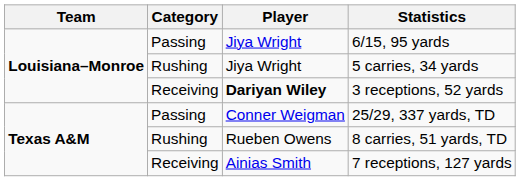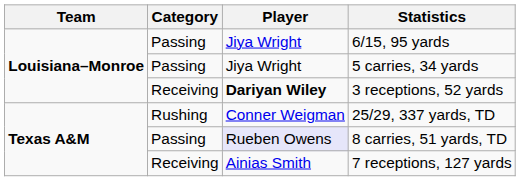(179, 65) Rushing -> (178, 65) Passing
(178, 114) Passing -> (179, 114) Rushing
(179, 138) Rushing -> (178, 138) Passing
(279, 138) no background -> (279, 138) lavender background
